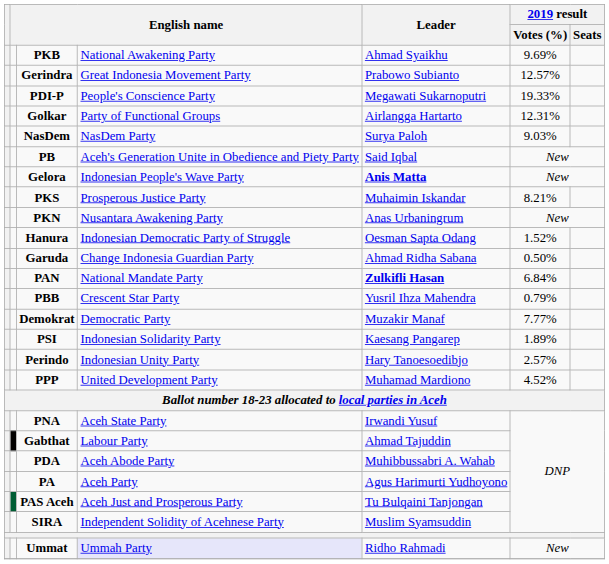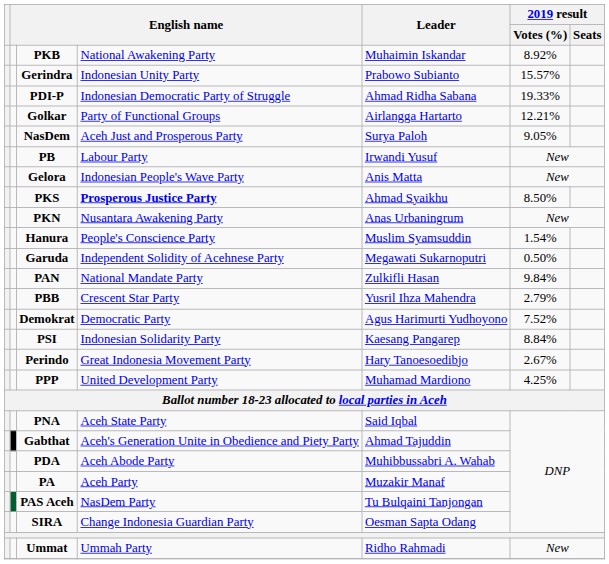(406, 55) Ahmad Syaikhu -> (415, 55) Muhaimin Iskandar
(540, 55) 9.69% -> (540, 55) 8.92%
(166, 75) Great Indonesia Movement Party -> (140, 75) Indonesian Unity Party
(540, 75) 12.57% -> (540, 75) 15.57%
(148, 95) People's Conscience Party -> (185, 95) Indonesian Democratic Party of Struggle
(426, 95) Megawati Sukarnoputri -> (421, 95) Ahmad Ridha Sabana
(540, 116) 12.31% -> (540, 116) 12.21%
(118, 136) NasDem Party -> (162, 136) Aceh Just and Prosperous Party
(540, 136) 9.03% -> (540, 136) 9.05%
(220, 156) Aceh's Generation Unite in Obedience and Piety Party -> (114, 156) Labour Party
(391, 156) Said Iqbal -> (401, 156) Irwandi Yusuf
(396, 177) bold -> (394, 177) normal
(143, 197) normal -> (149, 197) bold
(415, 197) Muhaimin Iskandar -> (406, 197) Ahmad Syaikhu
(540, 197) 8.21% -> (540, 197) 8.50%
(185, 237) Indonesian Democratic Party of Struggle -> (148, 237) People's Conscience Party
(420, 237) Oesman Sapta Odang -> (418, 237) Muslim Syamsuddin
(540, 237) 1.52% -> (540, 237) 1.54%
(167, 258) Change Indonesia Guardian Party -> (182, 258) Independent Solidity of Acehnese Party
(421, 258) Ahmad Ridha Sabana -> (426, 258) Megawati Sukarnoputri
(405, 278) bold -> (402, 278) normal
(540, 278) 6.84% -> (540, 278) 9.84%
(540, 298) 0.79% -> (540, 298) 2.79%
(405, 319) Muzakir Manaf -> (436, 319) Agus Harimurti Yudhoyono
(540, 319) 7.77% -> (540, 319) 7.52%
(540, 339) 1.89% -> (540, 339) 8.84%
(140, 359) Indonesian Unity Party -> (166, 359) Great Indonesia Movement Party
(540, 359) 2.57% -> (540, 359) 2.67%
(540, 380) 4.52% -> (540, 380) 4.25%
(401, 420) Irwandi Yusuf -> (391, 420) Said Iqbal
(114, 440) Labour Party -> (220, 440) Aceh's Generation Unite in Obedience and Piety Party
(436, 481) Agus Harimurti Yudhoyono -> (405, 481) Muzakir Manaf
(162, 501) Aceh Just and Prosperous Party -> (118, 501) NasDem Party
(182, 522) Independent Solidity of Acehnese Party -> (167, 522) Change Indonesia Guardian Party
(418, 522) Muslim Syamsuddin -> (420, 522) Oesman Sapta Odang
(116, 548) lavender background -> (116, 548) no background
